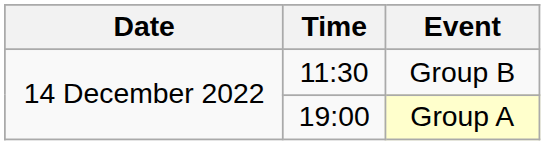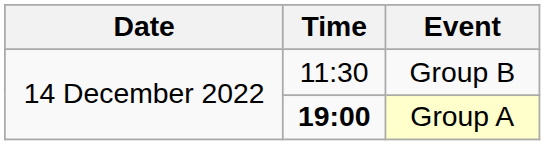(334, 116) normal -> (334, 116) bold
